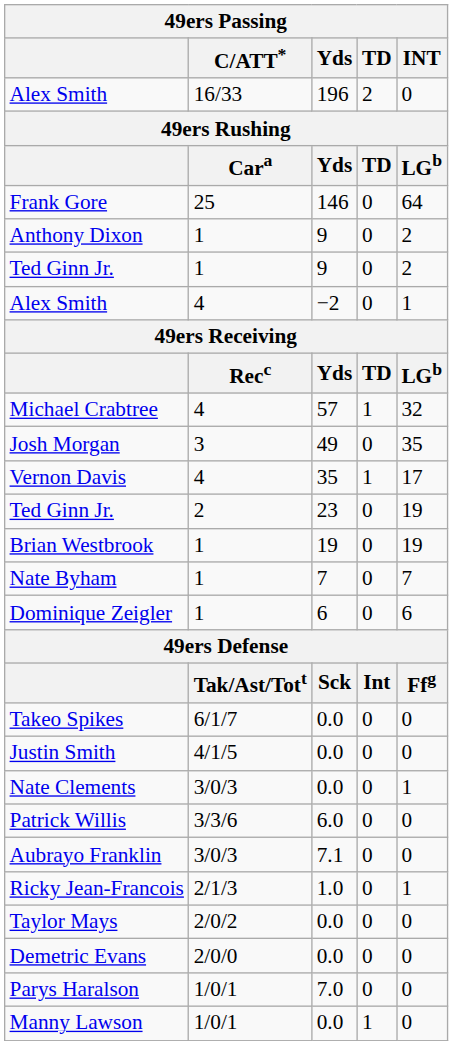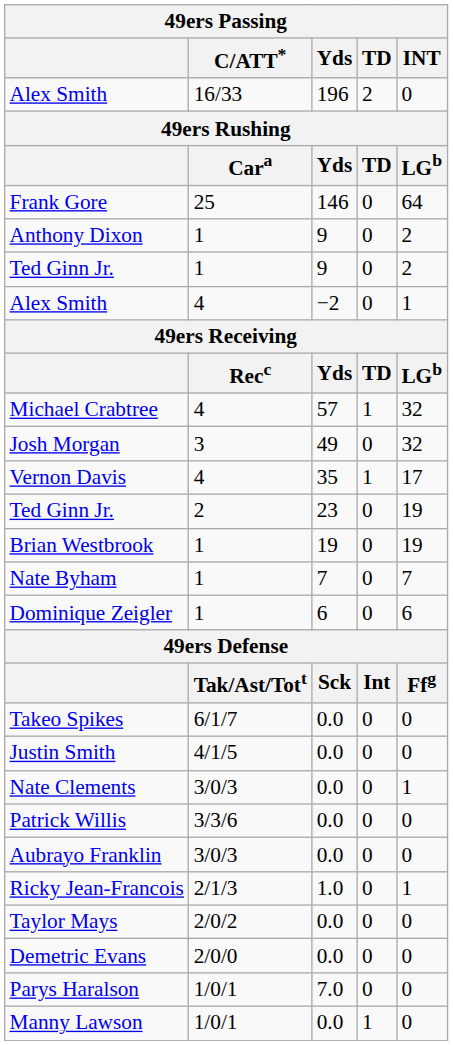(412, 443) 35 -> (412, 443) 32
(330, 820) 6.0 -> (330, 820) 0.0
(330, 854) 7.1 -> (330, 854) 0.0
